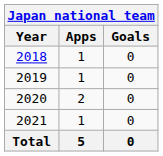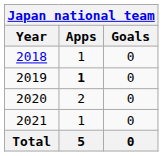(81, 78) normal -> (81, 78) bold
